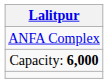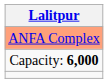(54, 37) no background -> (54, 37) lightsalmon background
